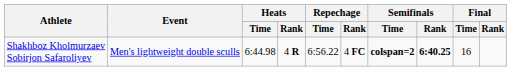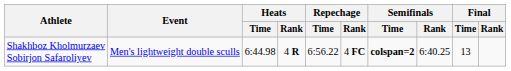(435, 52) bold -> (435, 52) normal
(466, 52) 16 -> (466, 52) 13
